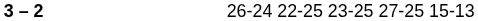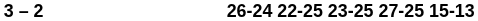(351, 11) normal -> (351, 11) bold
